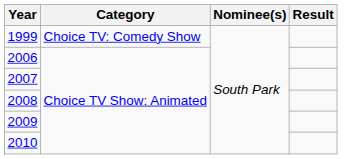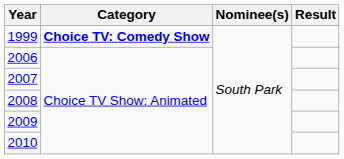(122, 36) normal -> (127, 36) bold
